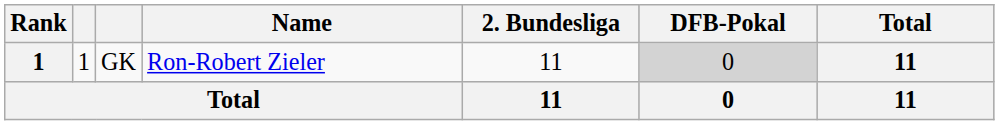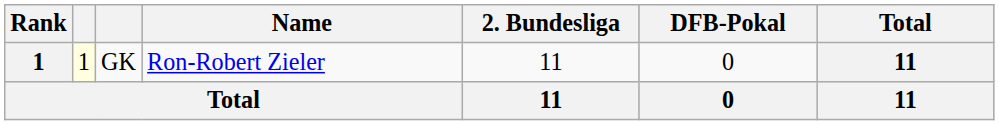(84, 61) no background -> (84, 61) lightyellow background
(728, 61) lightgrey background -> (728, 61) no background
